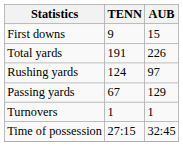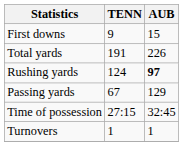(154, 72) normal -> (154, 72) bold
rows swapped: (32, 111) <-> (55, 131)
